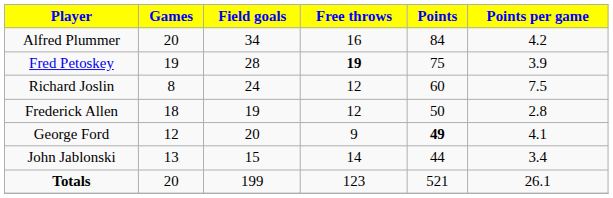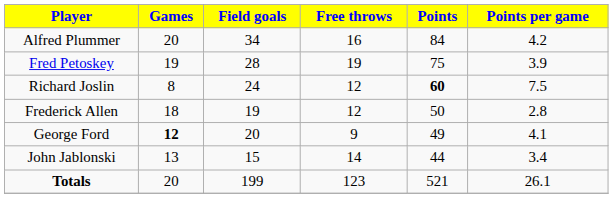(354, 63) bold -> (354, 63) normal
(437, 87) normal -> (437, 87) bold
(171, 134) normal -> (171, 134) bold
(437, 134) bold -> (437, 134) normal
